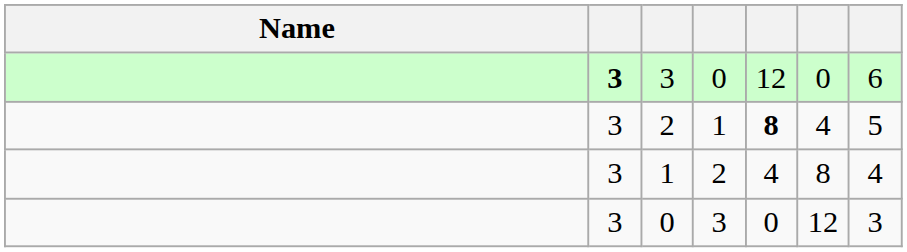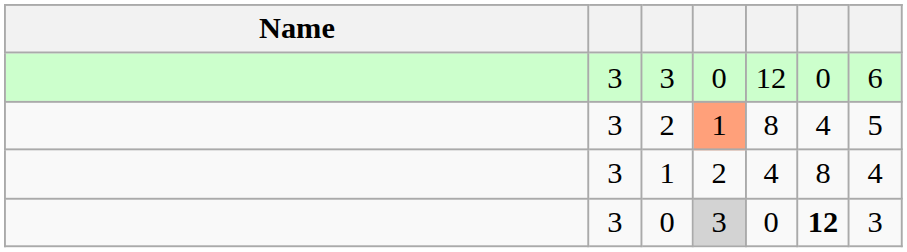(615, 76) bold -> (615, 76) normal
(719, 125) no background -> (719, 125) lightsalmon background
(771, 125) bold -> (771, 125) normal
(719, 221) no background -> (719, 221) lightgrey background
(823, 221) normal -> (823, 221) bold
